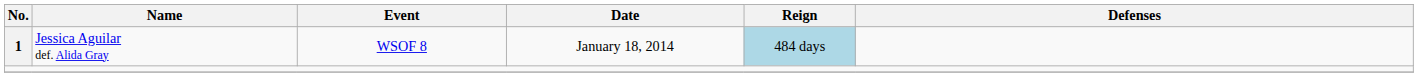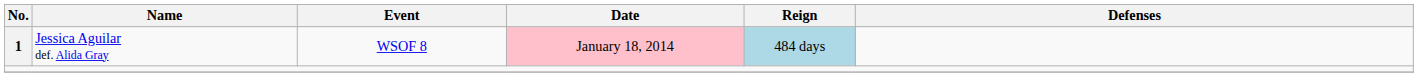(625, 46) no background -> (625, 46) pink background
